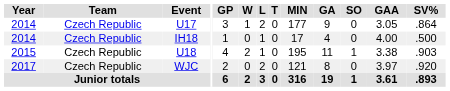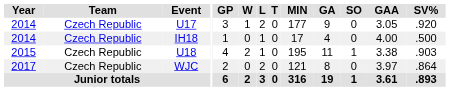(426, 24) .864 -> (426, 24) .920
(426, 66) .920 -> (426, 66) .864
